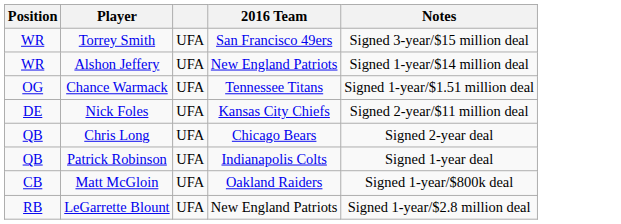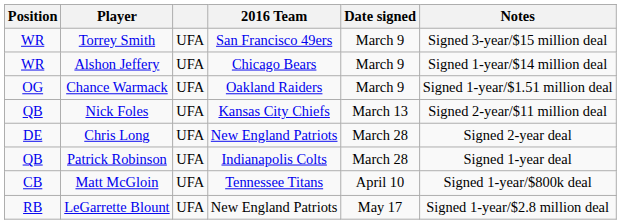+ column: (380, 16)
(274, 64) New England Patriots -> (274, 64) Chicago Bears
(274, 88) Tennessee Titans -> (274, 88) Oakland Raiders
(33, 111) DE -> (33, 111) QB
(33, 135) QB -> (33, 135) DE
(274, 135) Chicago Bears -> (274, 135) New England Patriots
(274, 183) Oakland Raiders -> (274, 183) Tennessee Titans
